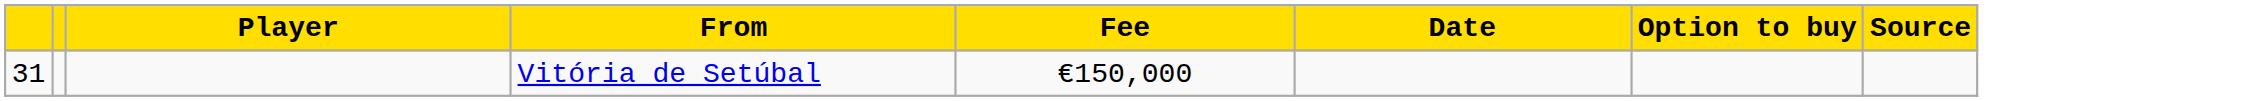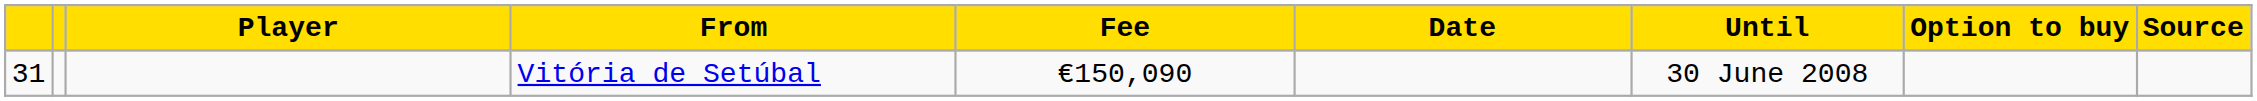+ column: (1767, 28)
(1125, 74) €150,000 -> (1125, 74) €150,090
